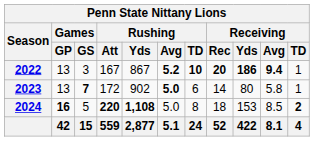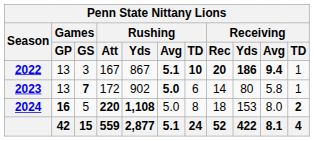(171, 70) 5.2 -> (171, 70) 5.1
(274, 107) 8.5 -> (274, 107) 8.0
